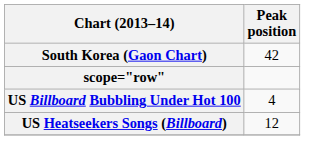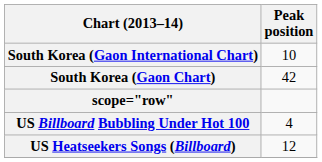+ row: (133, 54)
